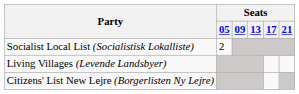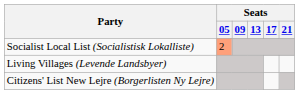(222, 47) no background -> (222, 47) lightsalmon background
